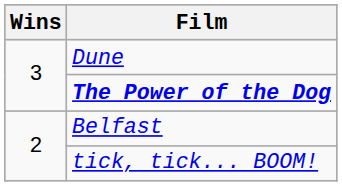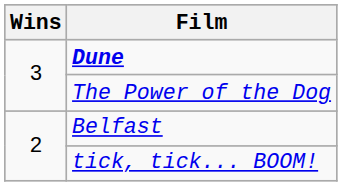(98, 58) normal -> (98, 58) bold
(202, 93) bold -> (202, 93) normal
